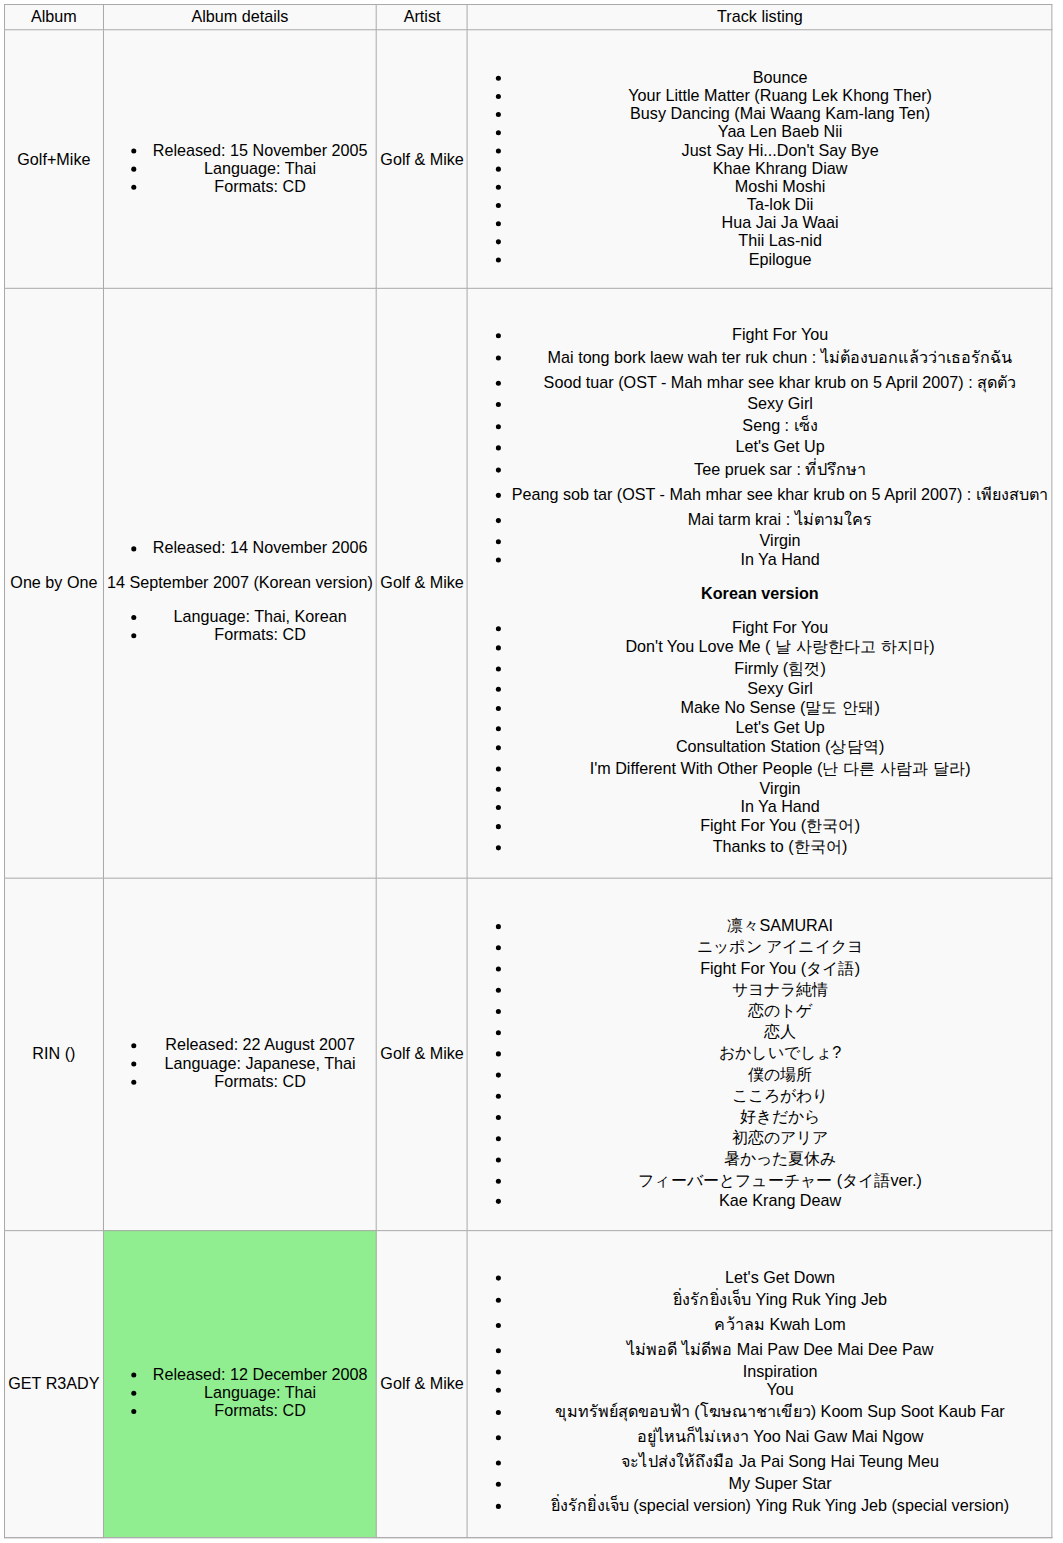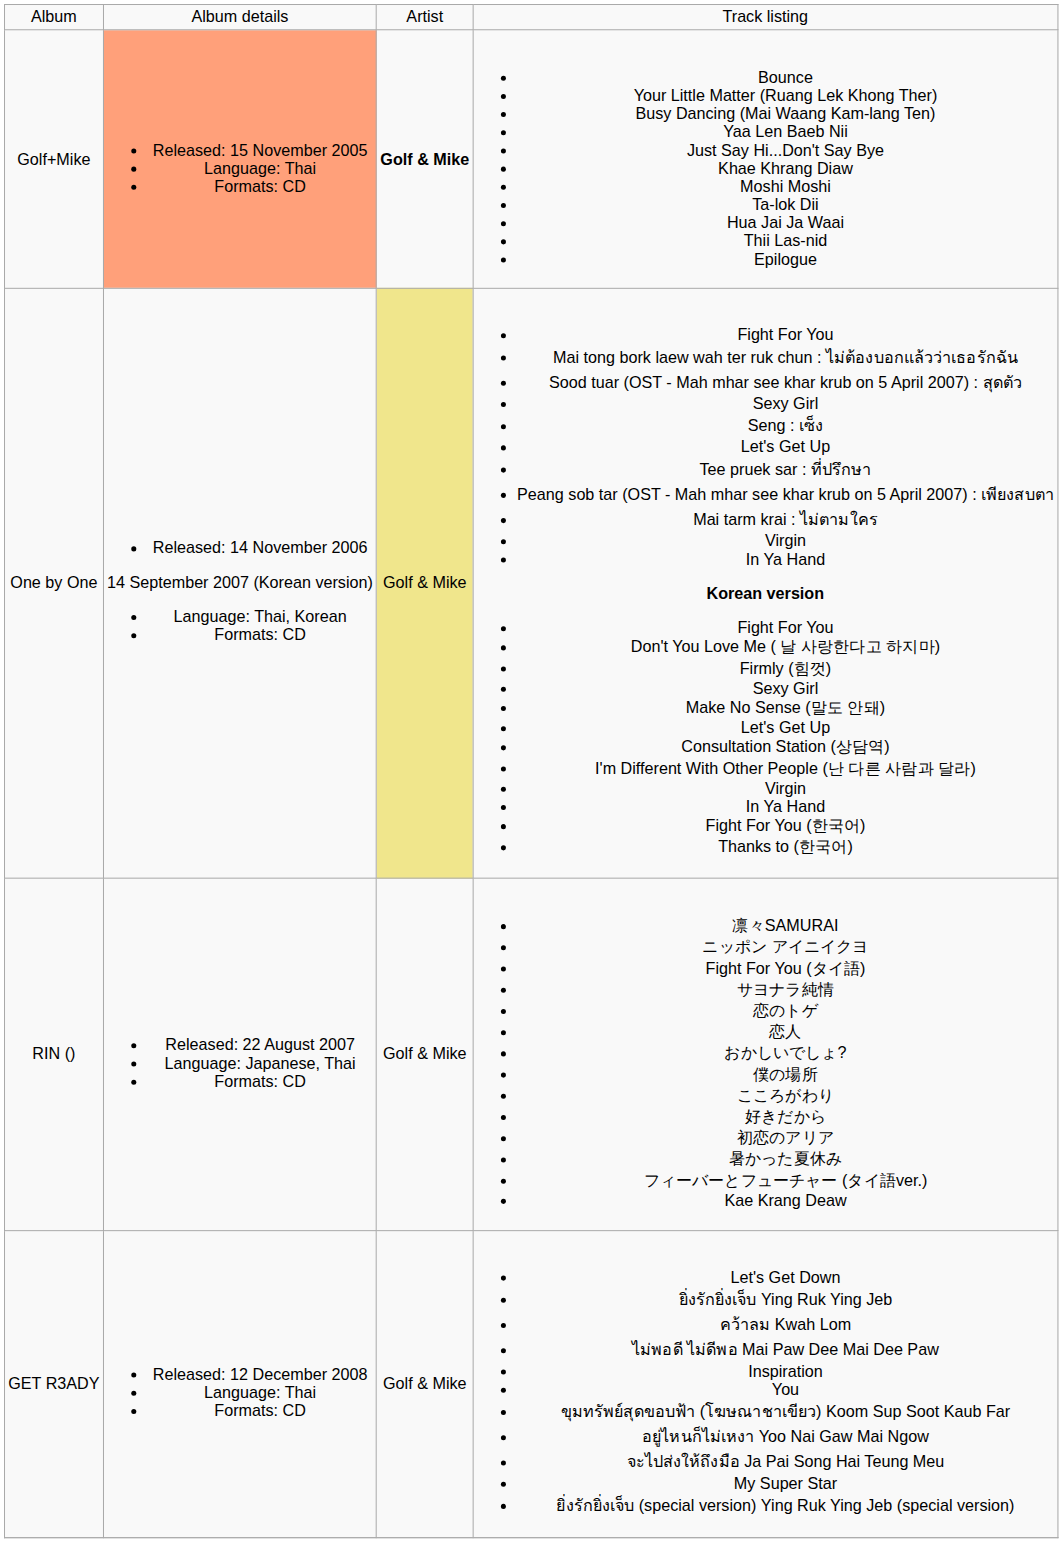(240, 168) no background -> (240, 168) lightsalmon background
(422, 159) normal -> (425, 159) bold
(422, 583) no background -> (425, 583) khaki background
(240, 1393) lightgreen background -> (240, 1393) no background
